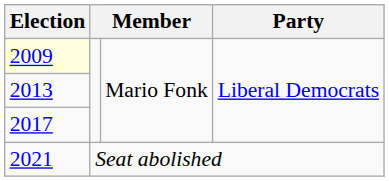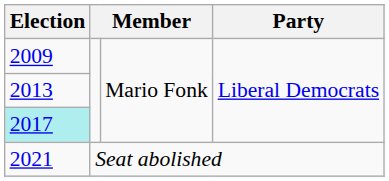(31, 55) lightyellow background -> (31, 55) no background
(31, 124) no background -> (31, 124) paleturquoise background
